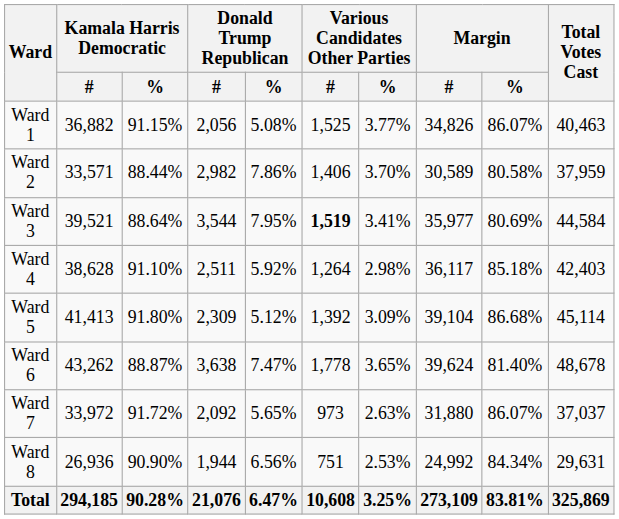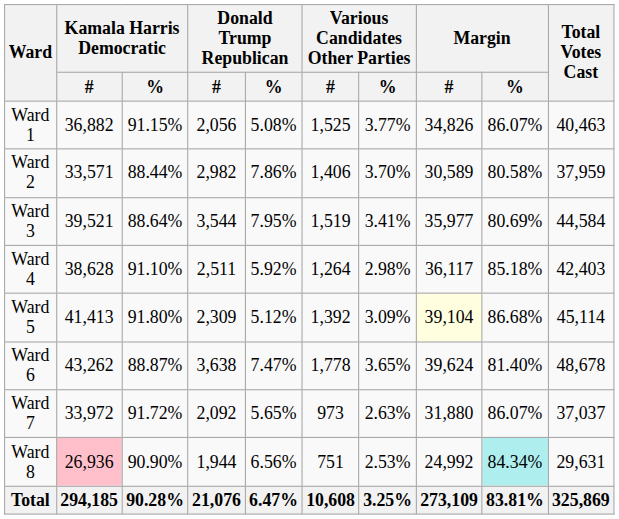(331, 221) bold -> (331, 221) normal
(449, 317) no background -> (449, 317) lightyellow background
(89, 461) no background -> (89, 461) pink background
(515, 461) no background -> (515, 461) paleturquoise background
